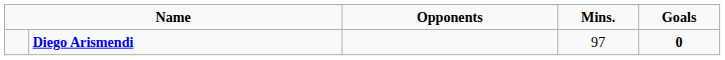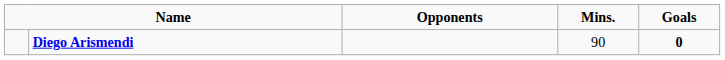(598, 42) 97 -> (598, 42) 90
